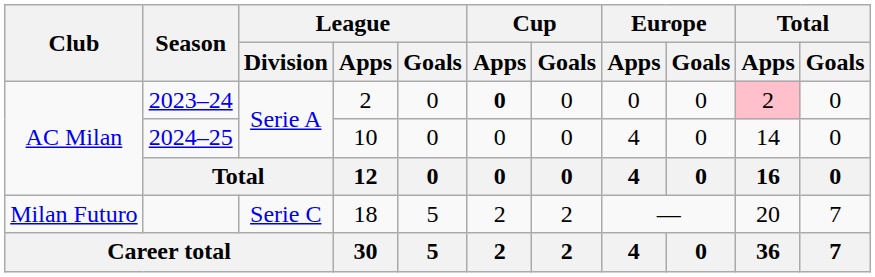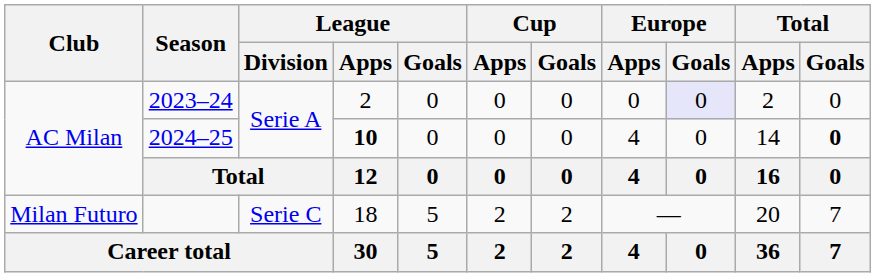(500, 99) bold -> (500, 99) normal
(701, 99) no background -> (701, 99) lavender background
(768, 99) pink background -> (768, 99) no background
(366, 137) normal -> (366, 137) bold
(835, 137) normal -> (835, 137) bold
